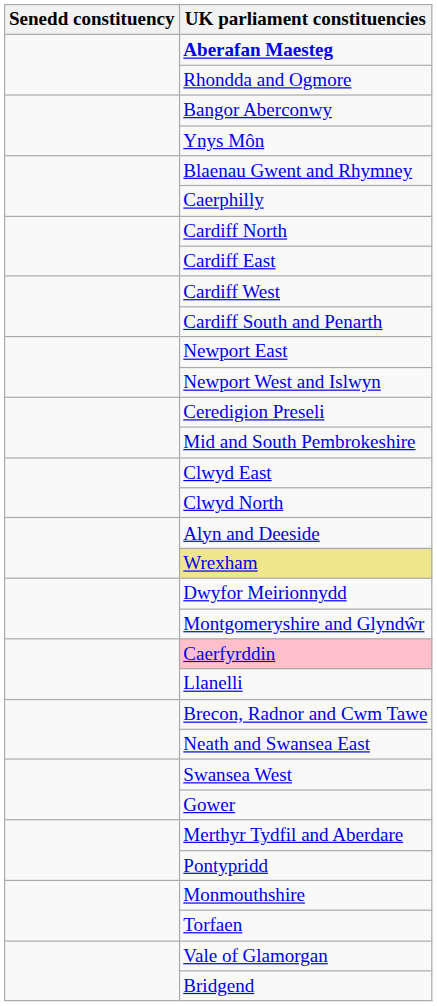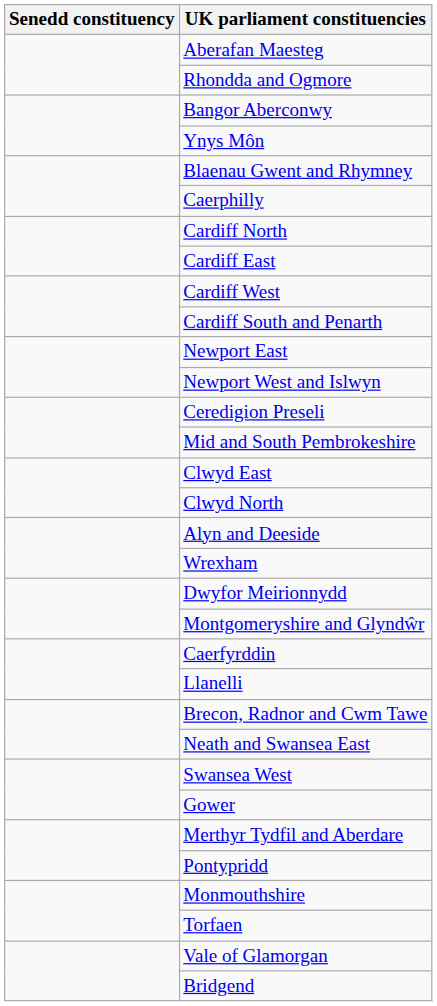(258, 49) bold -> (253, 49) normal
(220, 563) khaki background -> (220, 563) no background
(229, 653) pink background -> (229, 653) no background
